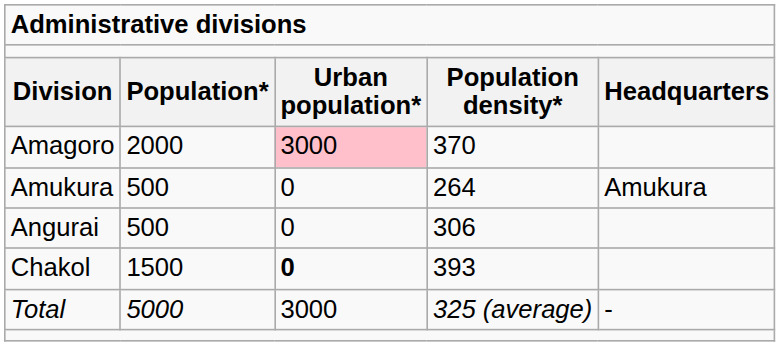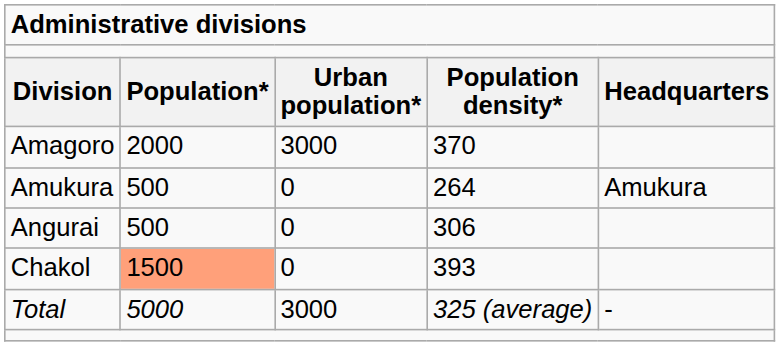(309, 146) pink background -> (309, 146) no background
(155, 268) no background -> (155, 268) lightsalmon background
(288, 268) bold -> (288, 268) normal
